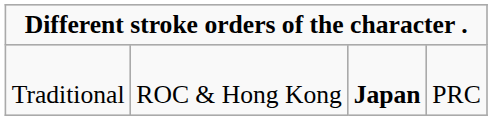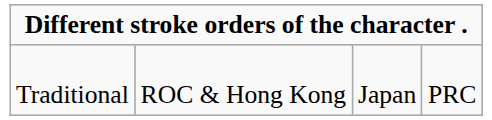(387, 94) bold -> (387, 94) normal
